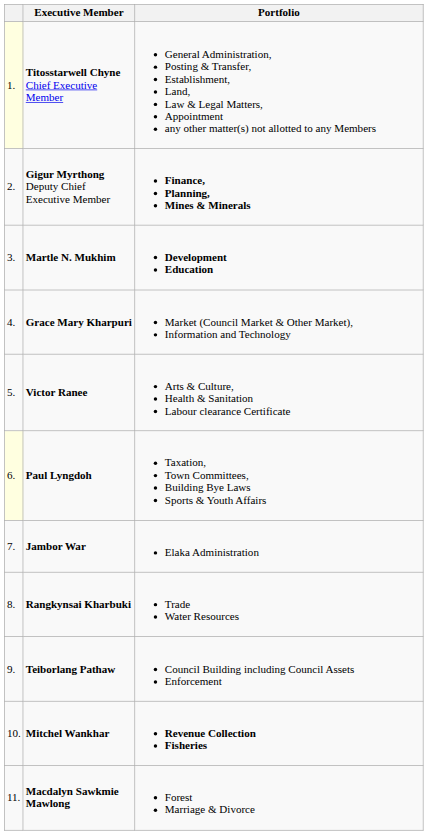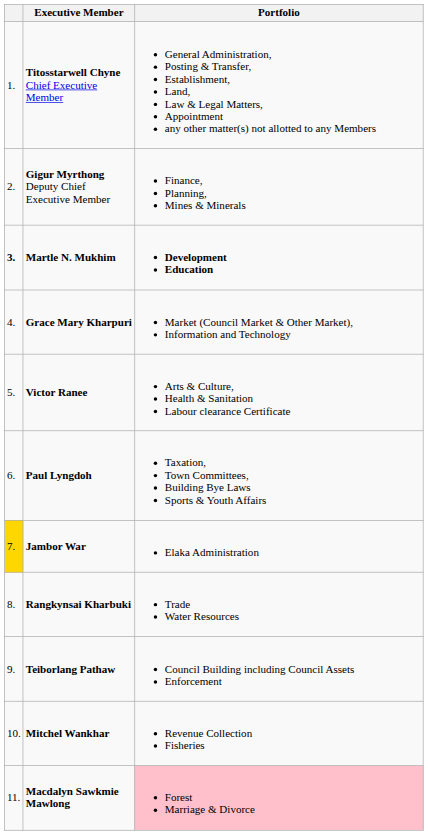(11, 85) lightyellow background -> (11, 85) no background
(279, 193) bold -> (279, 193) normal
(11, 257) normal -> (11, 257) bold
(11, 475) lightyellow background -> (11, 475) no background
(11, 546) no background -> (11, 546) gold background
(279, 739) bold -> (279, 739) normal
(279, 804) no background -> (279, 804) pink background
